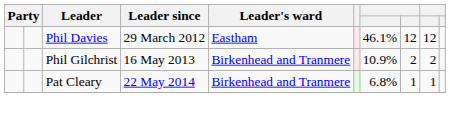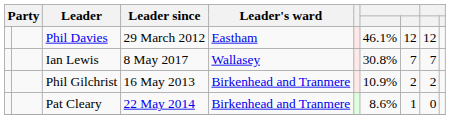+ row: (72, 59)
(383, 81) 6.8% -> (383, 103) 8.6%
(433, 81) 1 -> (433, 103) 0
